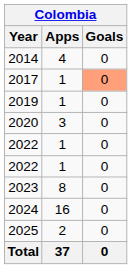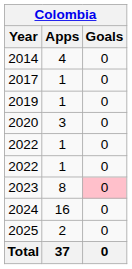(104, 79) lightsalmon background -> (104, 79) no background
(104, 187) no background -> (104, 187) pink background
